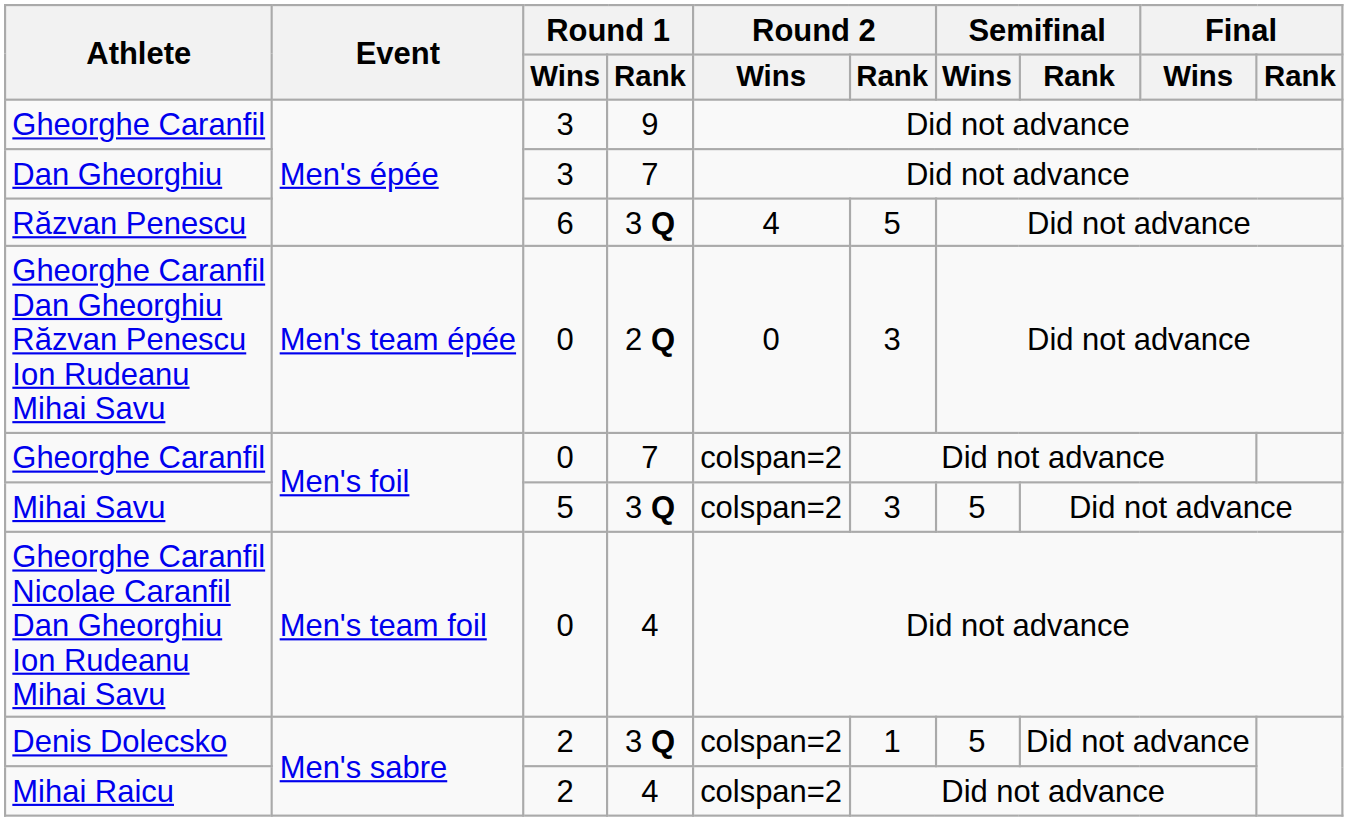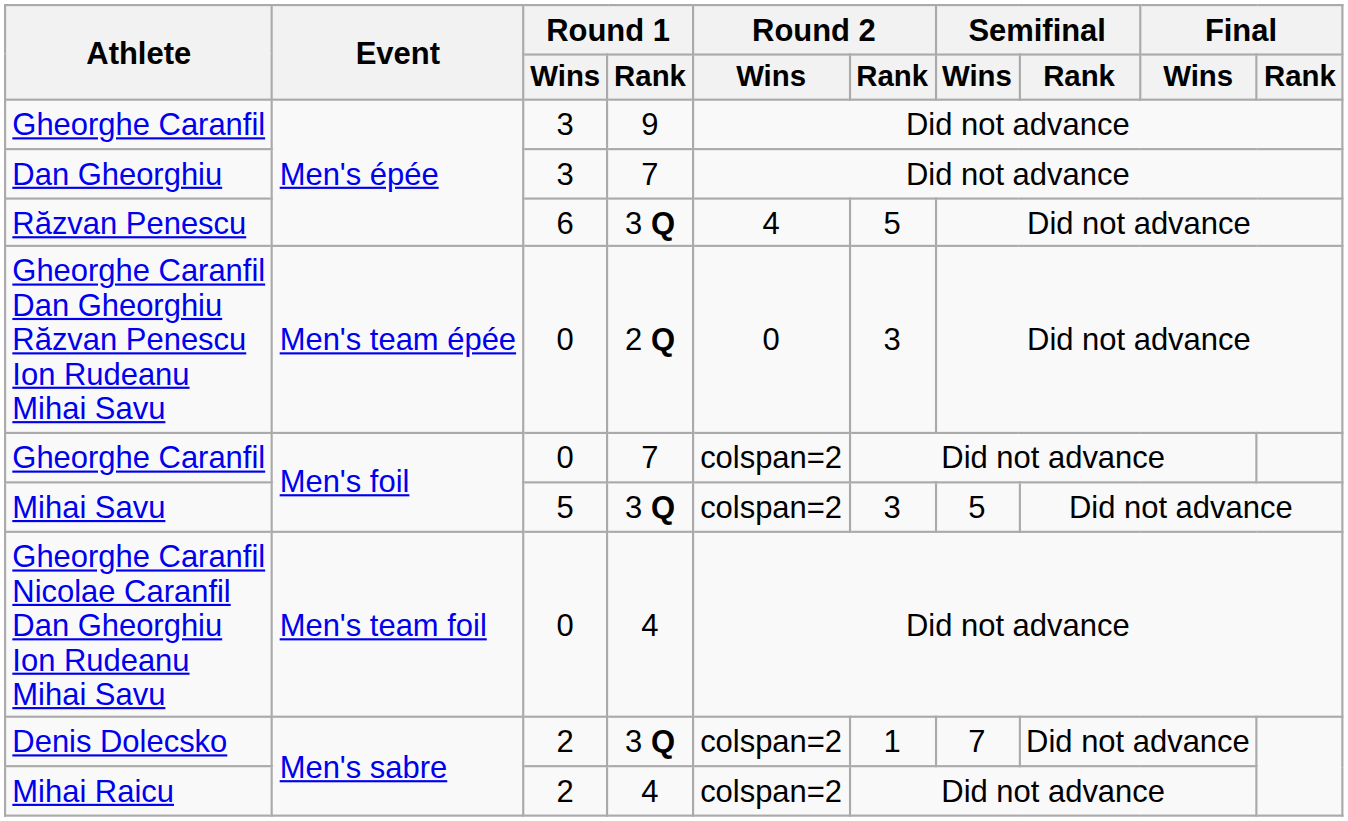(977, 743) 5 -> (977, 743) 7
